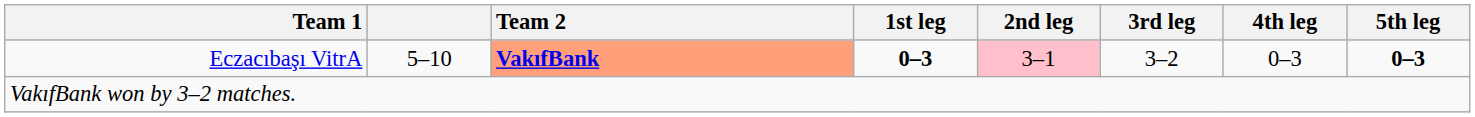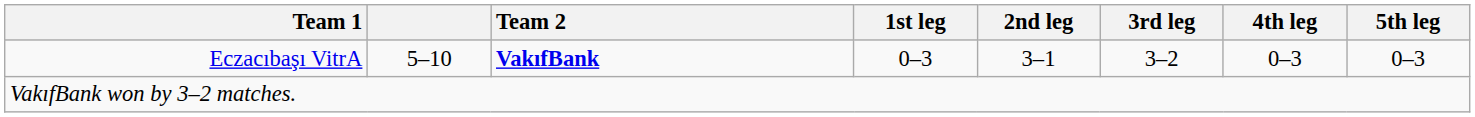(548, 58) lightsalmon background -> (548, 58) no background
(915, 58) bold -> (915, 58) normal
(1038, 58) pink background -> (1038, 58) no background
(1408, 58) bold -> (1408, 58) normal
